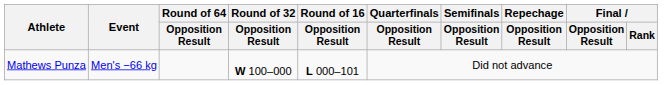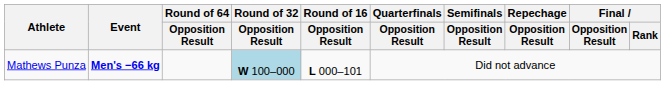(124, 65) normal -> (125, 65) bold
(263, 71) no background -> (266, 71) lightblue background
